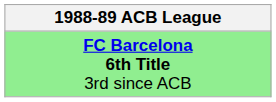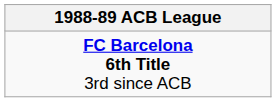(138, 63) lightgreen background -> (138, 63) no background
